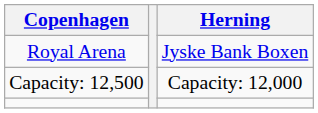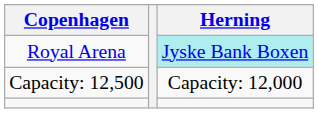(235, 51) no background -> (235, 51) paleturquoise background
